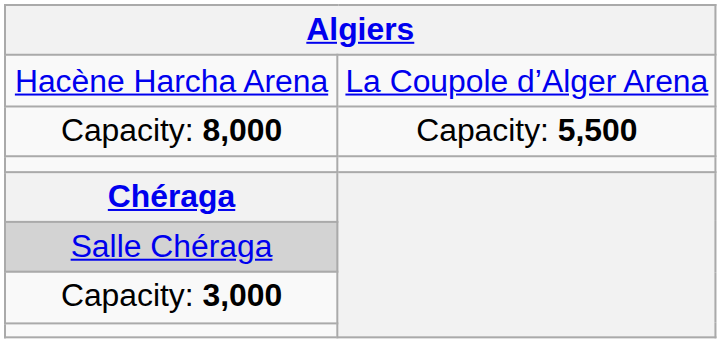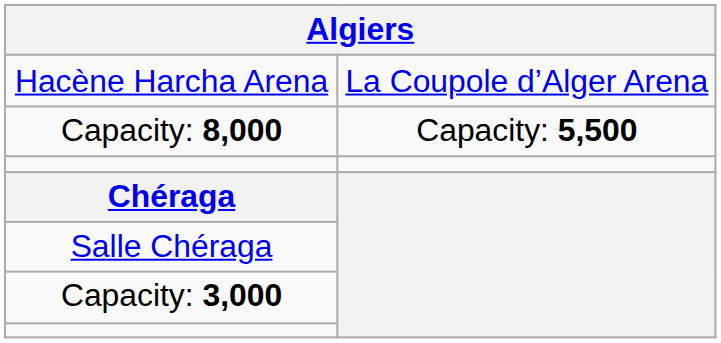(172, 246) lightgrey background -> (172, 246) no background
